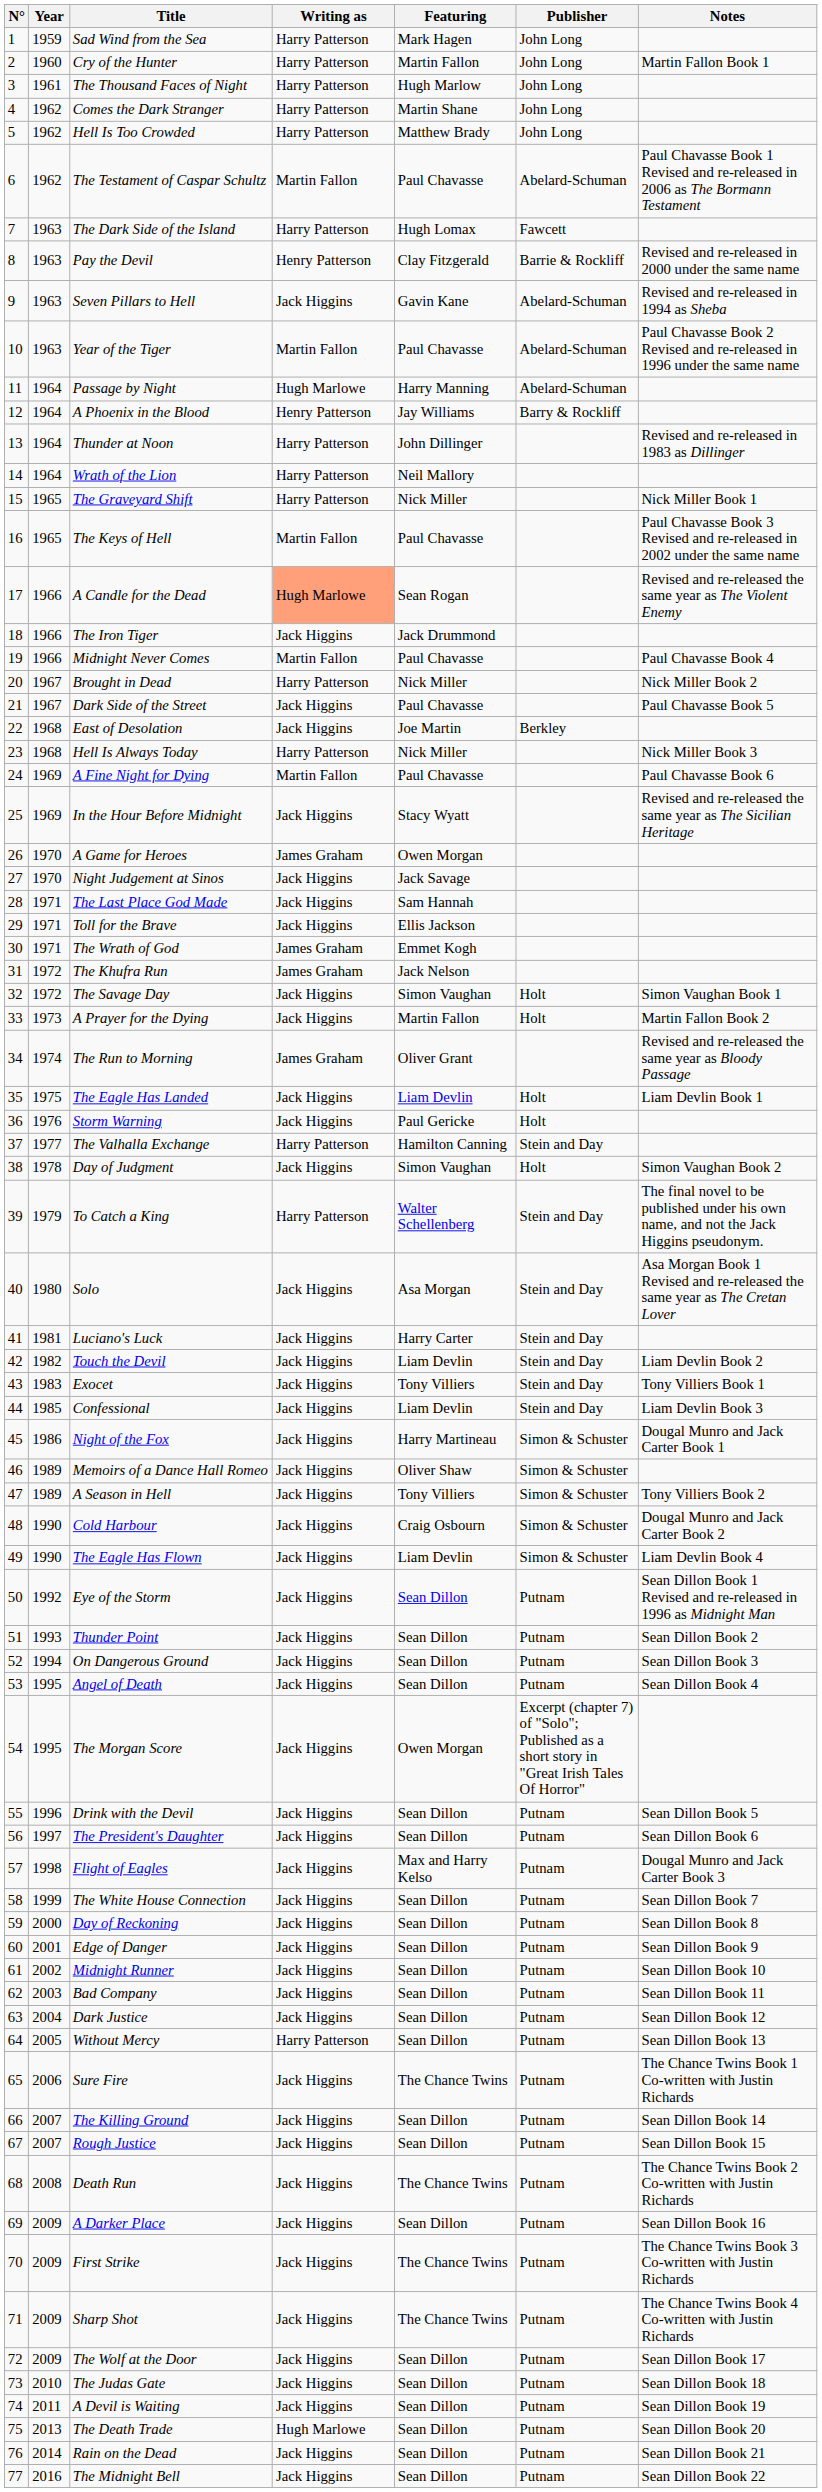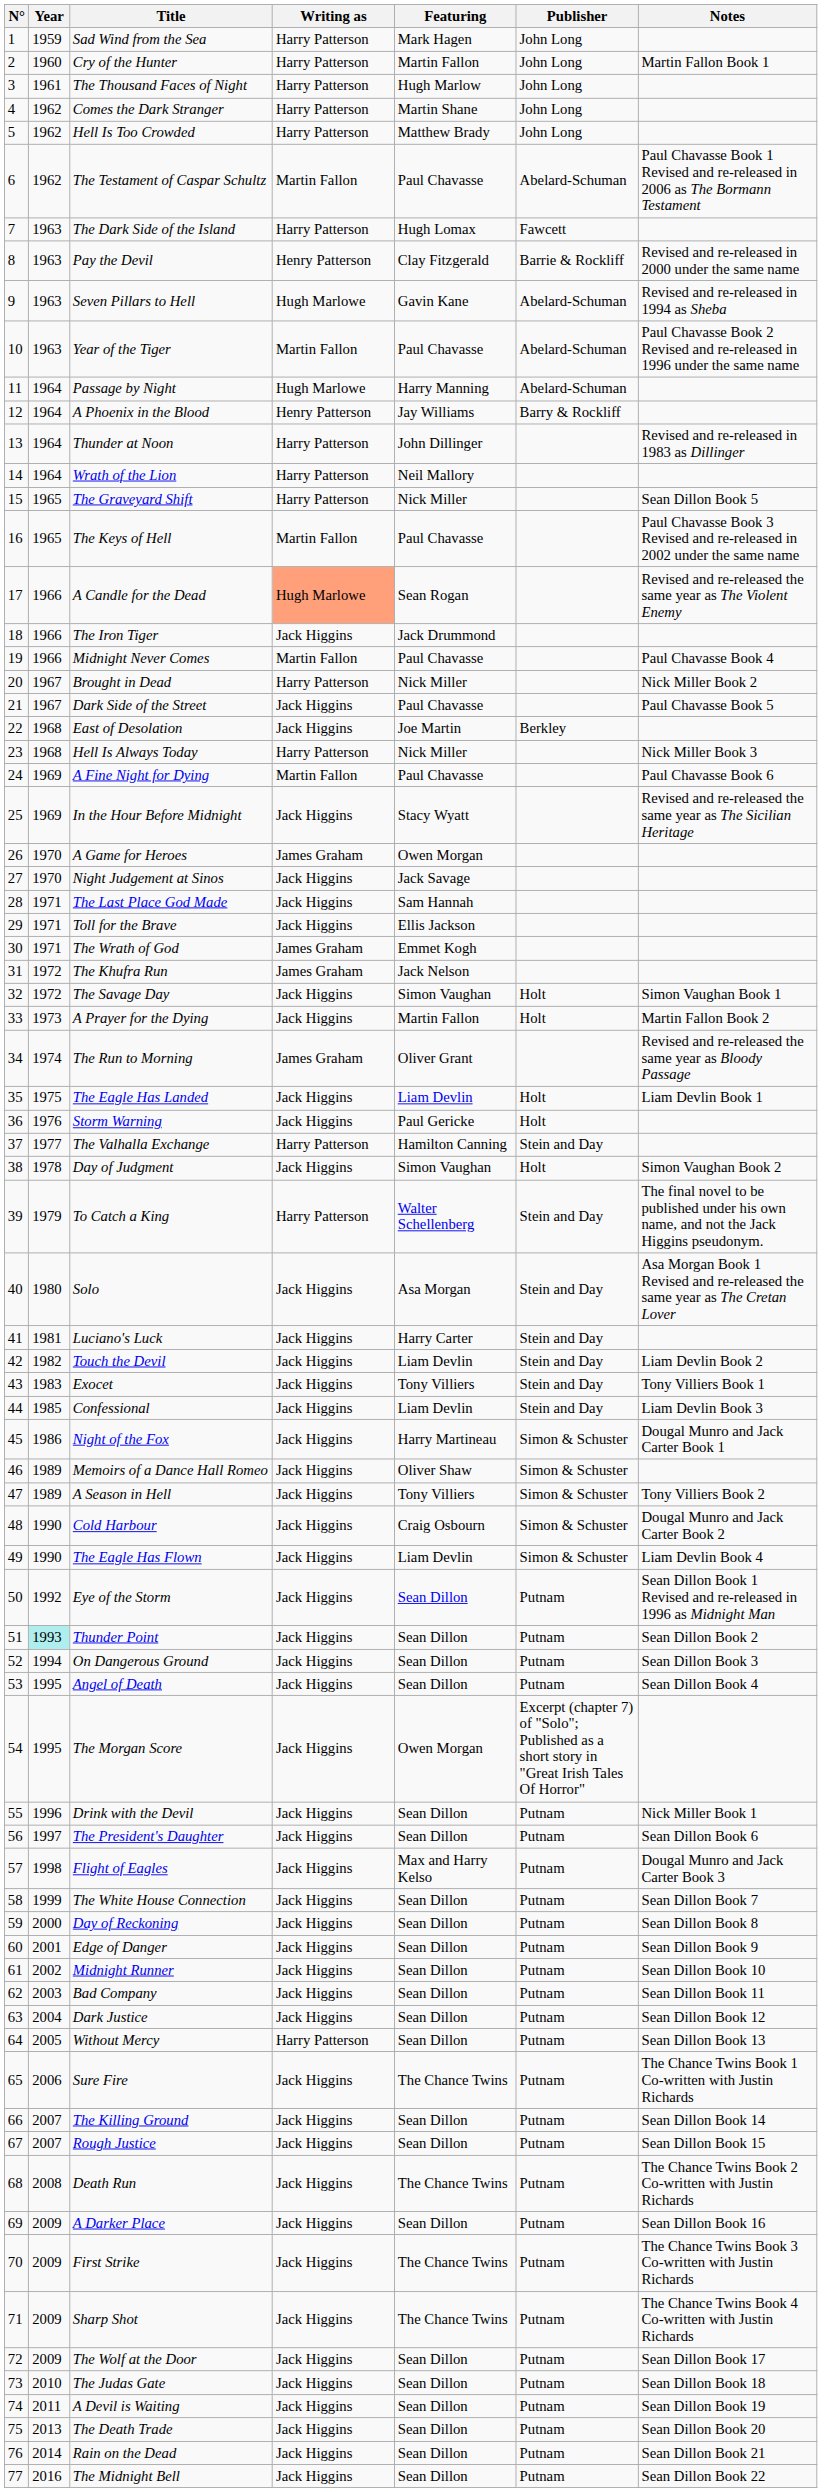(314, 300) Jack Higgins -> (321, 300) Hugh Marlowe
(699, 498) Nick Miller Book 1 -> (700, 498) Sean Dillon Book 5
(47, 1637) no background -> (47, 1637) paleturquoise background
(700, 1813) Sean Dillon Book 5 -> (699, 1813) Nick Miller Book 1
(321, 2429) Hugh Marlowe -> (314, 2429) Jack Higgins
